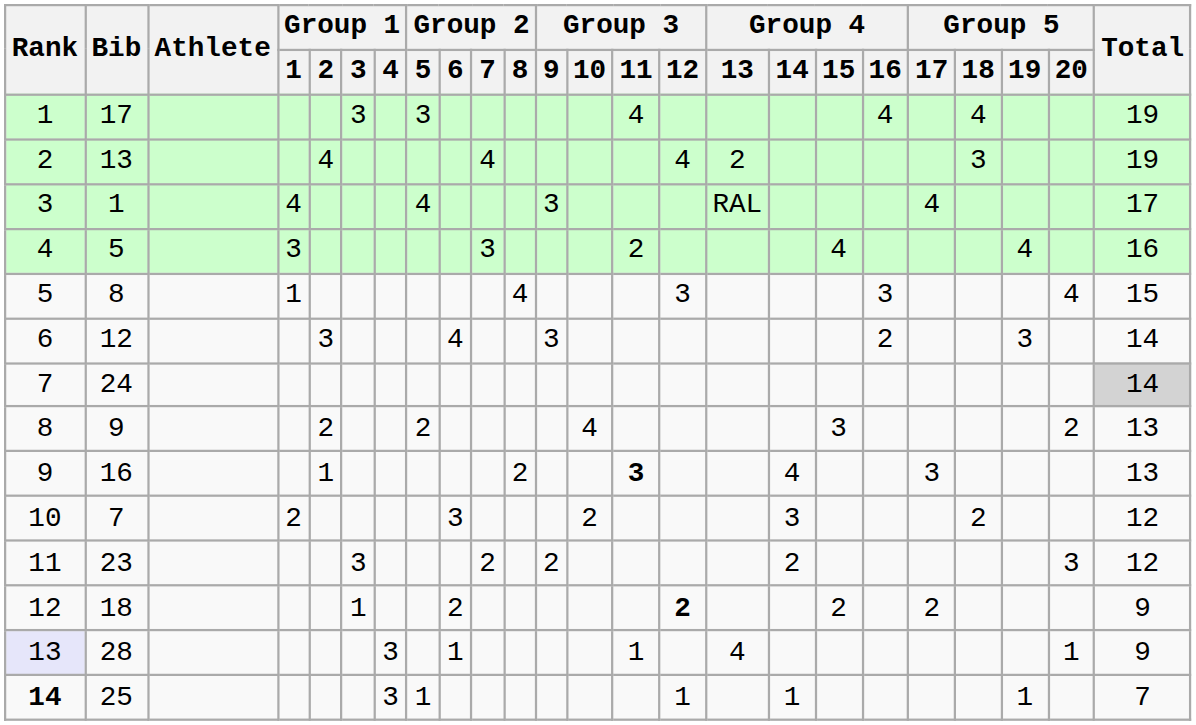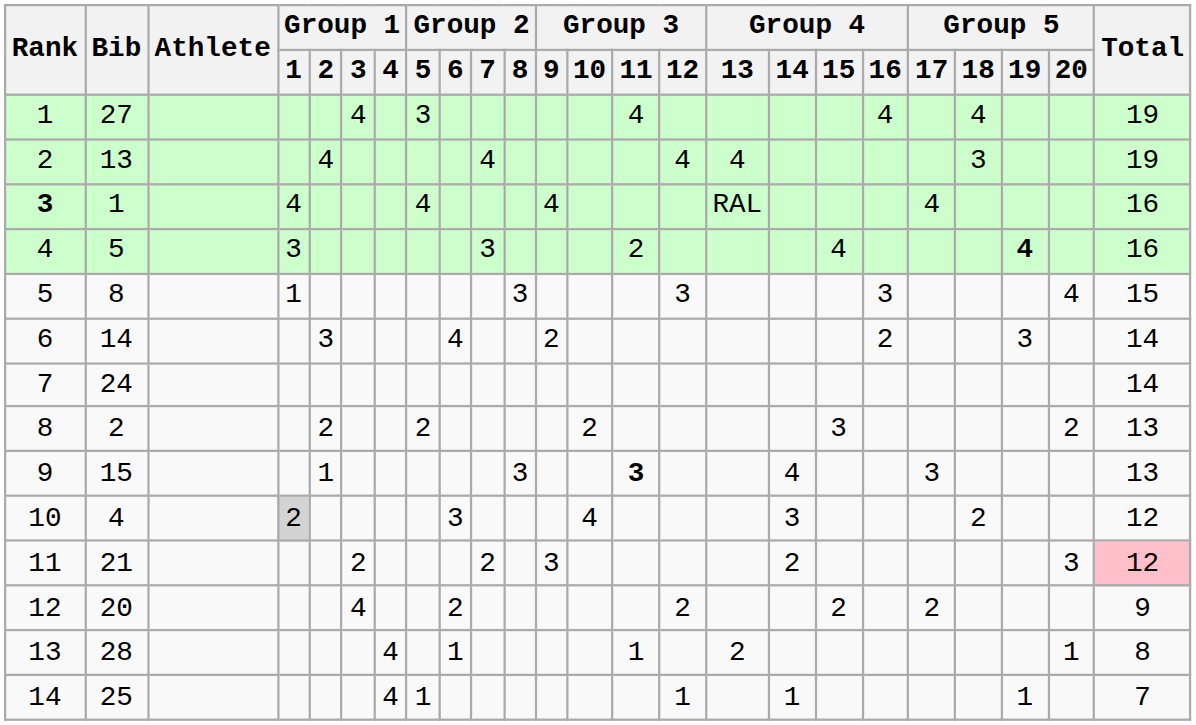(116, 117) 17 -> (116, 117) 27
(358, 117) 3 -> (358, 117) 4
(737, 162) 2 -> (737, 162) 4
(45, 206) normal -> (45, 206) bold
(551, 206) 3 -> (551, 206) 4
(1143, 206) 17 -> (1143, 206) 16
(1025, 251) normal -> (1025, 251) bold
(520, 296) 4 -> (520, 296) 3
(116, 340) 12 -> (116, 340) 14
(551, 340) 3 -> (551, 340) 2
(1143, 385) lightgrey background -> (1143, 385) no background
(116, 430) 9 -> (116, 430) 2
(589, 430) 4 -> (589, 430) 2
(116, 474) 16 -> (116, 474) 15
(520, 474) 2 -> (520, 474) 3
(116, 519) 7 -> (116, 519) 4
(294, 519) no background -> (294, 519) lightgrey background
(589, 519) 2 -> (589, 519) 4
(116, 564) 23 -> (116, 564) 21
(358, 564) 3 -> (358, 564) 2
(551, 564) 2 -> (551, 564) 3
(1143, 564) no background -> (1143, 564) pink background
(116, 608) 18 -> (116, 608) 20
(358, 608) 1 -> (358, 608) 4
(683, 608) bold -> (683, 608) normal
(45, 653) lavender background -> (45, 653) no background
(391, 653) 3 -> (391, 653) 4
(737, 653) 4 -> (737, 653) 2
(1143, 653) 9 -> (1143, 653) 8
(45, 698) bold -> (45, 698) normal
(391, 698) 3 -> (391, 698) 4
